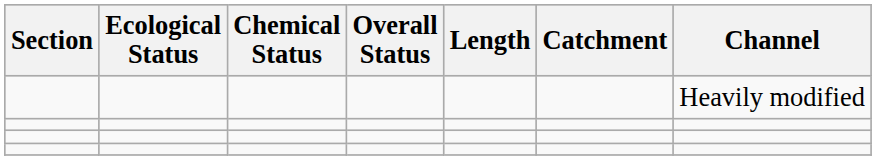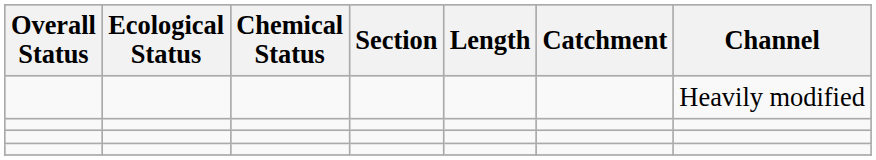columns swapped: (52, 40) <-> (395, 40)
